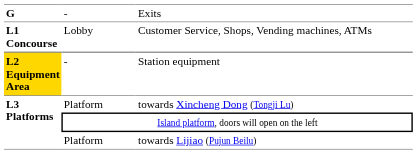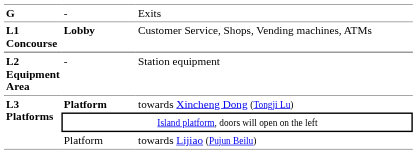(78, 30) normal -> (79, 30) bold
(33, 74) gold background -> (33, 74) no background
(83, 104) normal -> (85, 104) bold
